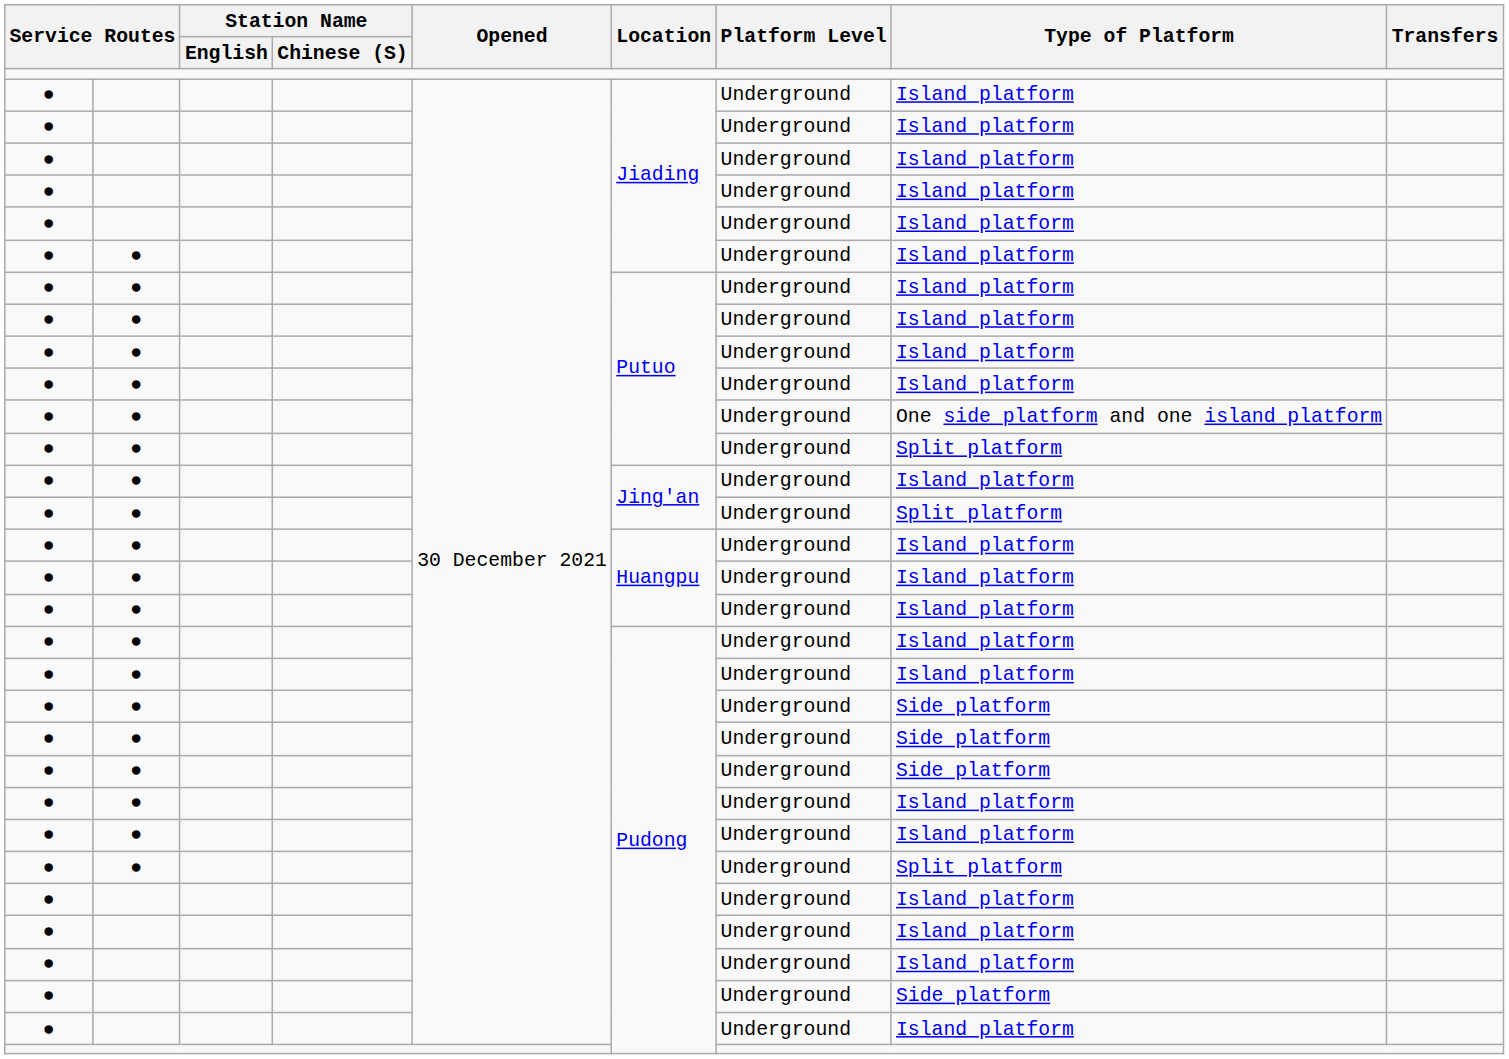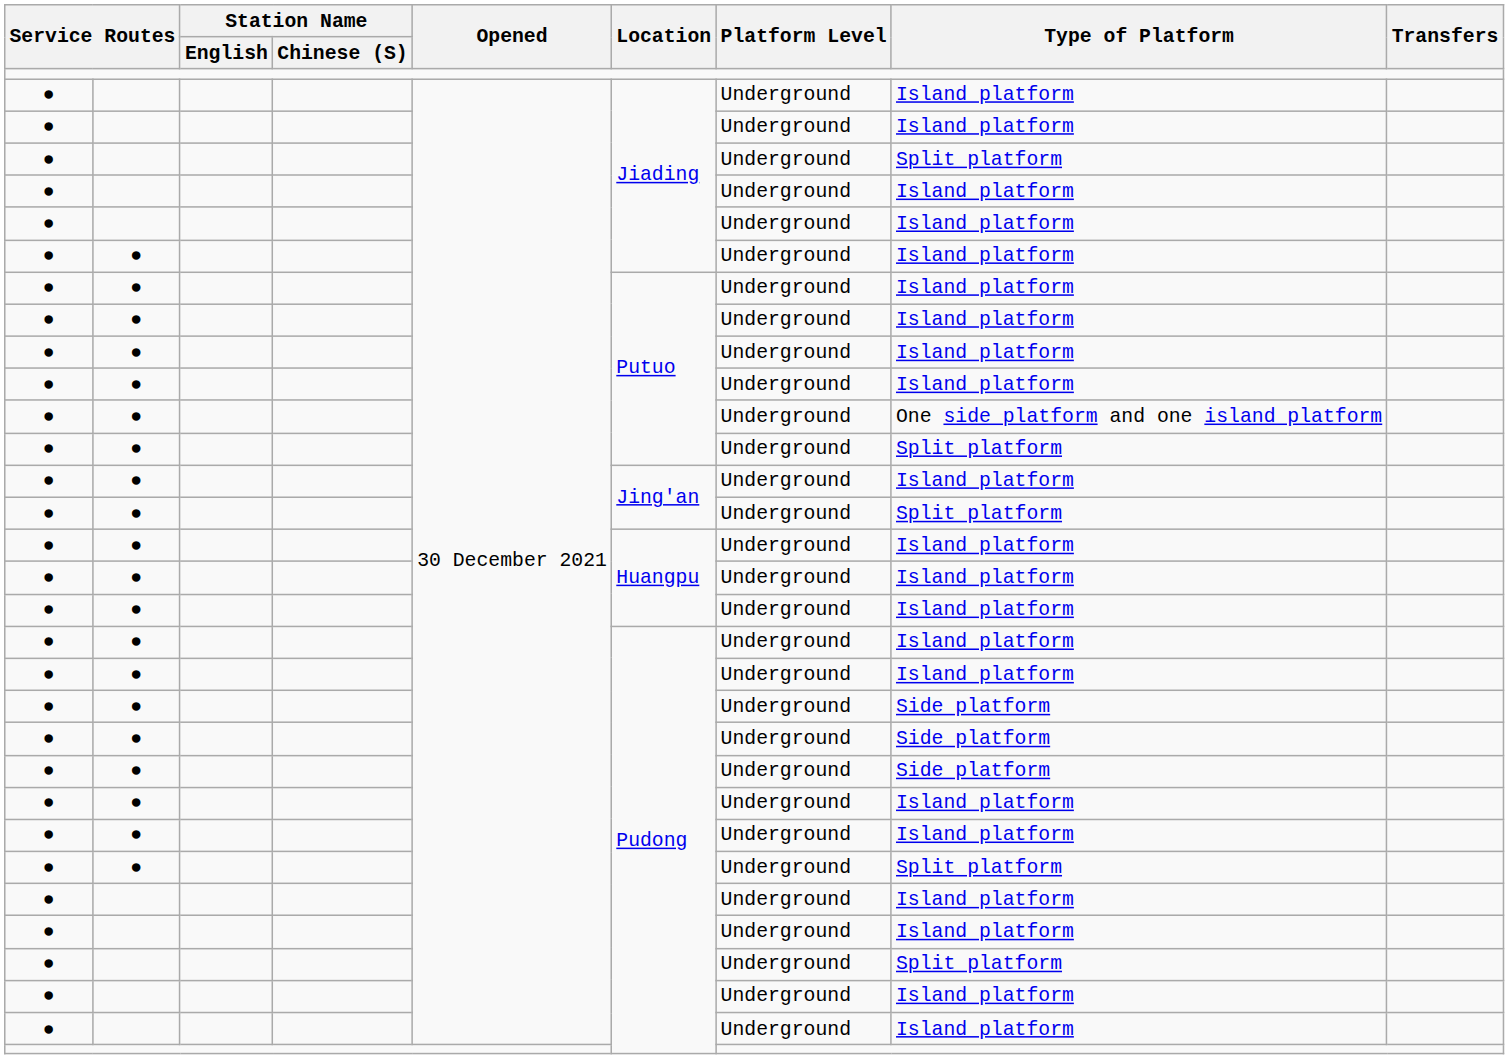(985, 159) Island platform -> (979, 159) Split platform
(985, 964) Island platform -> (979, 964) Split platform
(973, 996) Side platform -> (985, 996) Island platform
